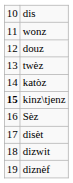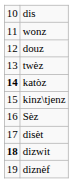(12, 83) normal -> (12, 83) bold
(12, 100) bold -> (12, 100) normal
(12, 152) normal -> (12, 152) bold
